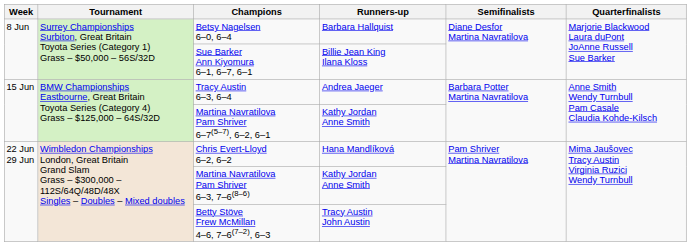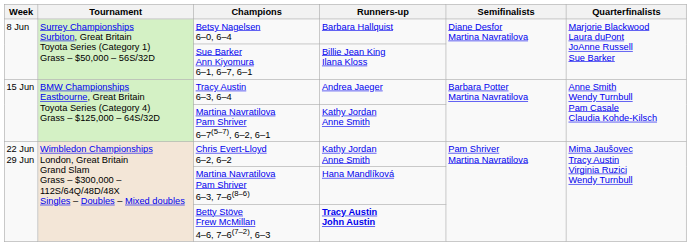(358, 149) Hana Mandlíková -> (349, 154) Kathy Jordan Anne Smith
(349, 180) Kathy Jordan Anne Smith -> (358, 174) Hana Mandlíková
(347, 217) normal -> (350, 217) bold
